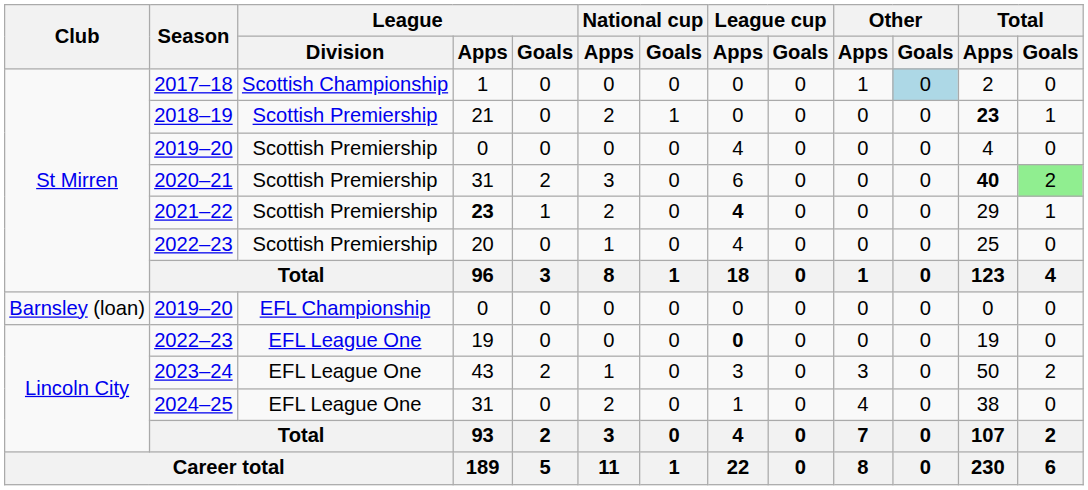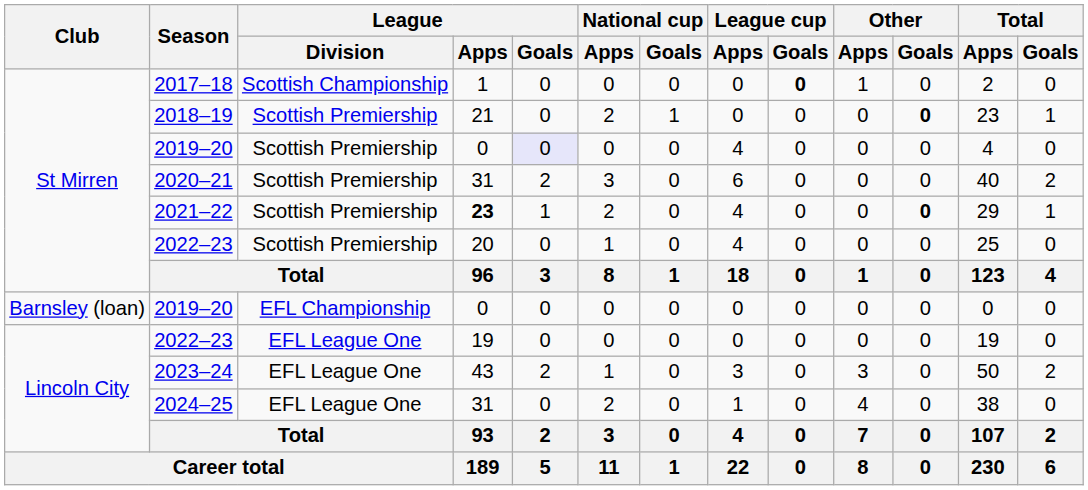(800, 84) normal -> (800, 84) bold
(925, 84) lightblue background -> (925, 84) no background
(925, 116) normal -> (925, 116) bold
(988, 116) bold -> (988, 116) normal
(545, 148) no background -> (545, 148) lavender background
(988, 180) bold -> (988, 180) normal
(1050, 180) lightgreen background -> (1050, 180) no background
(738, 212) bold -> (738, 212) normal
(925, 212) normal -> (925, 212) bold
(738, 340) bold -> (738, 340) normal
